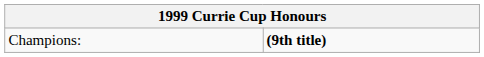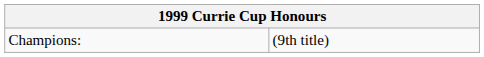(296, 40) bold -> (301, 40) normal
